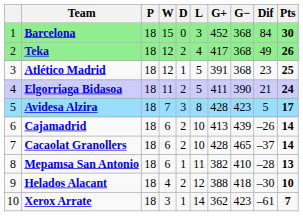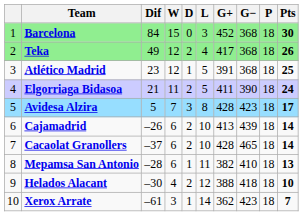columns swapped: (150, 13) <-> (266, 13)
